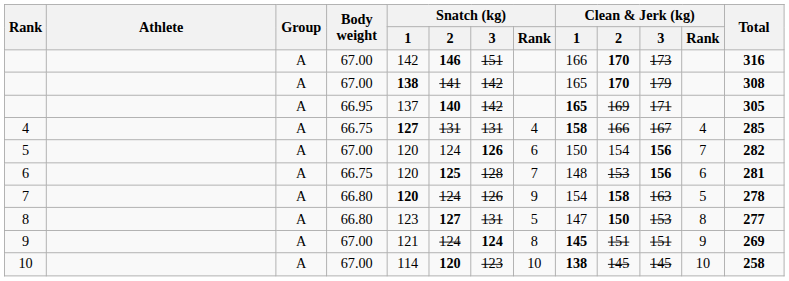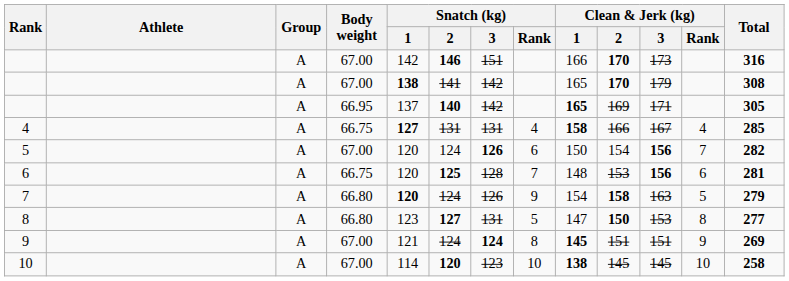(754, 196) 278 -> (754, 196) 279
